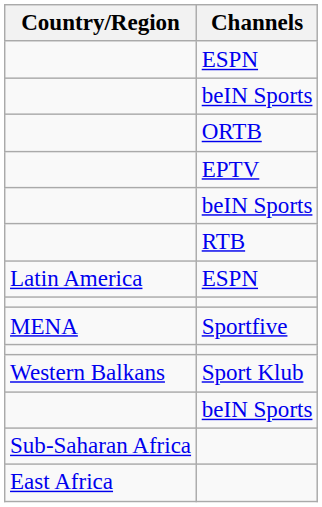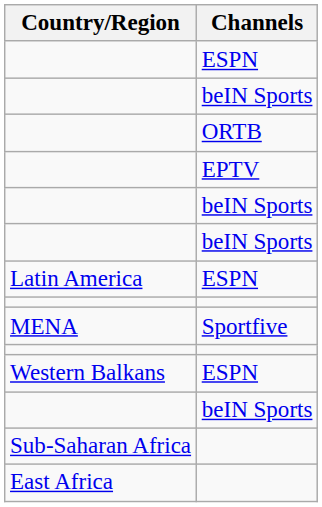(223, 242) RTB -> (257, 242) beIN Sports
(253, 372) Sport Klub -> (230, 372) ESPN
